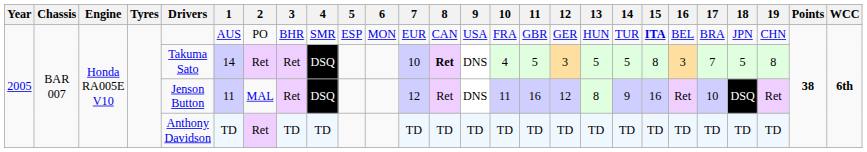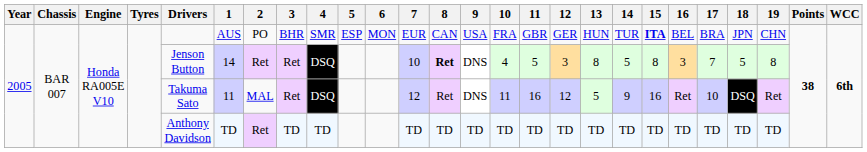(188, 62) Takuma Sato -> (188, 62) Jenson Button
(596, 62) 5 -> (596, 62) 8
(188, 96) Jenson Button -> (188, 96) Takuma Sato
(596, 96) 8 -> (596, 96) 5
